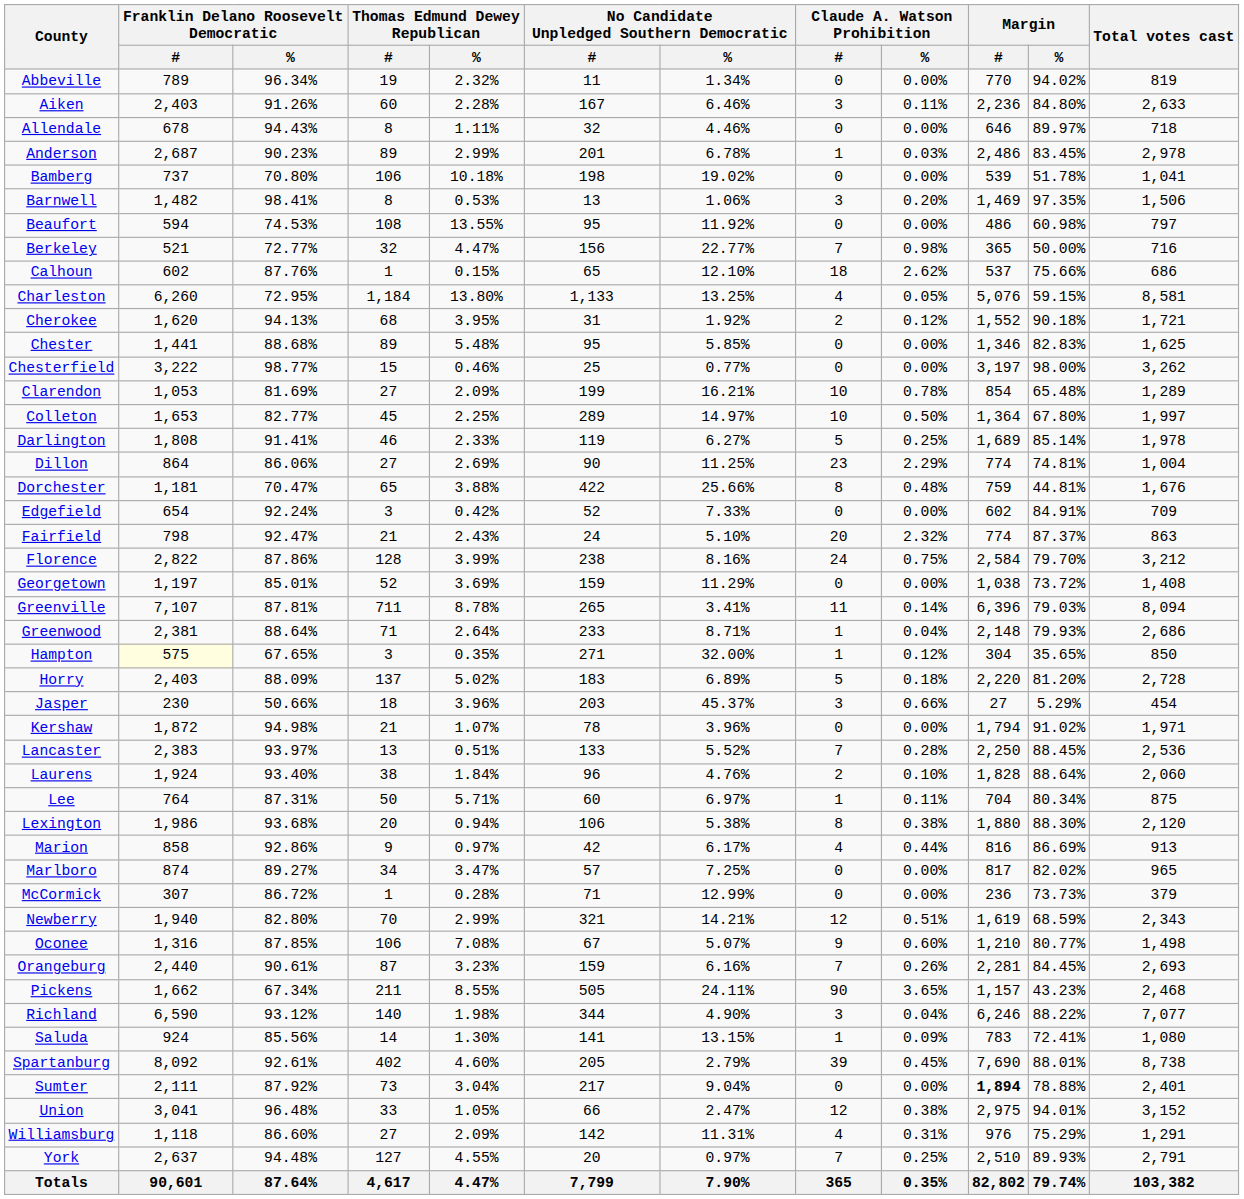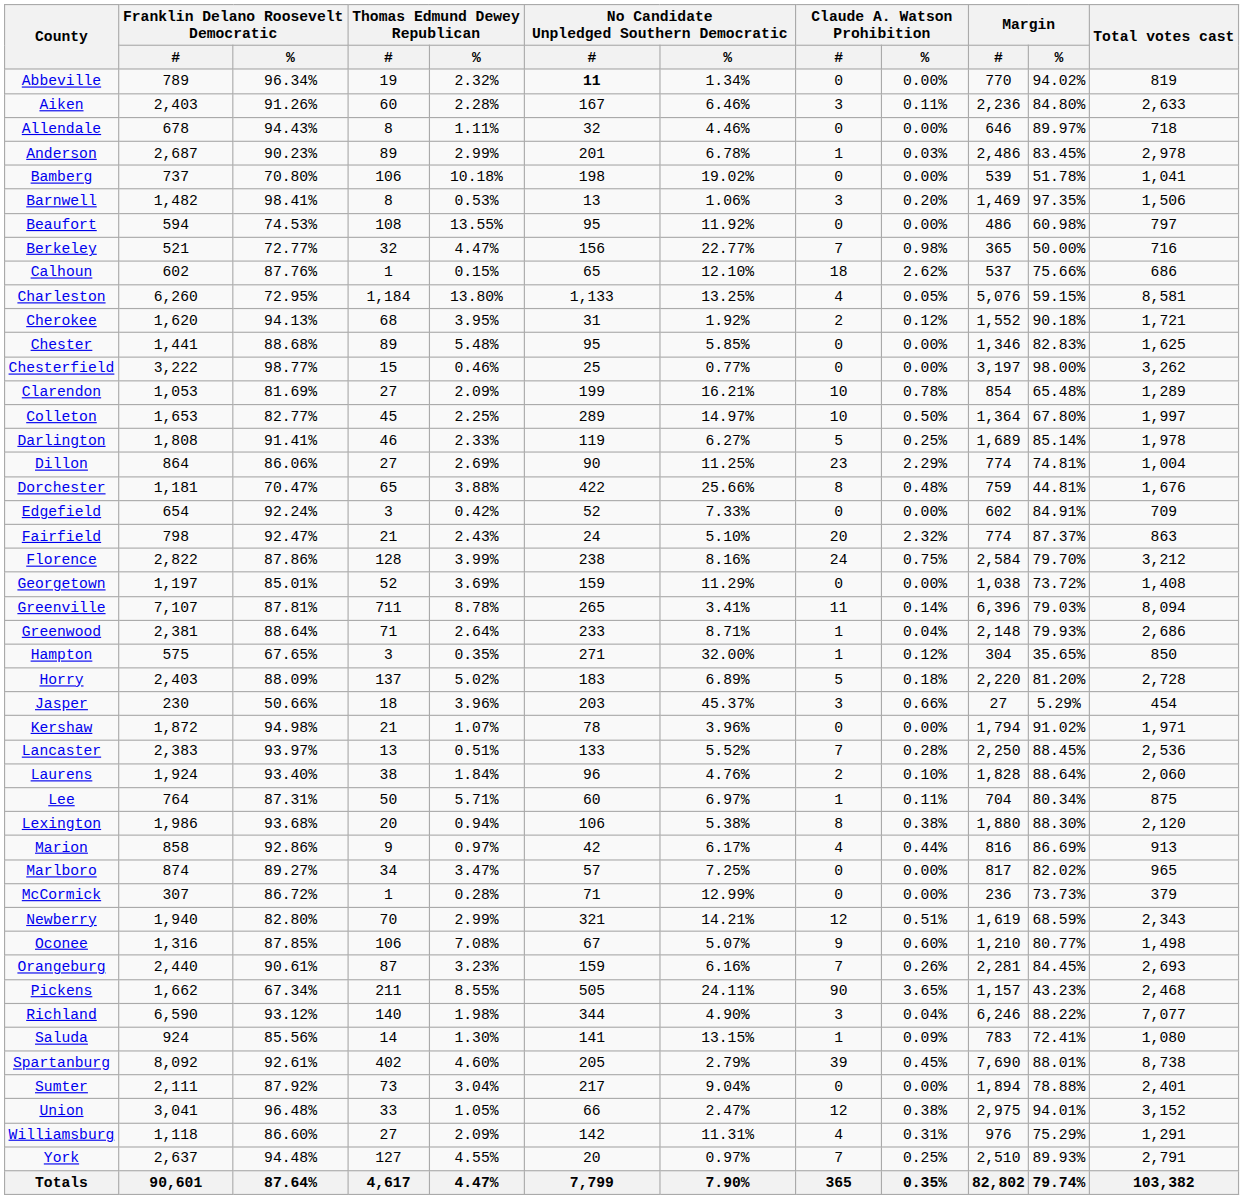(592, 81) normal -> (592, 81) bold
(176, 656) lightyellow background -> (176, 656) no background
(998, 1087) bold -> (998, 1087) normal
